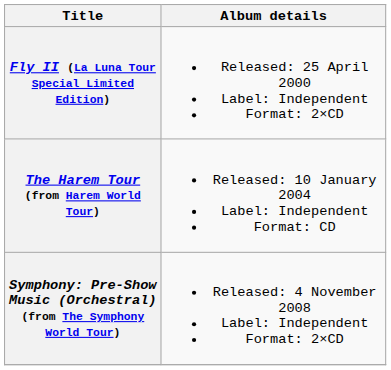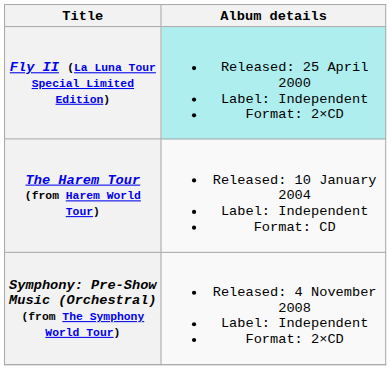(274, 91) no background -> (274, 91) paleturquoise background
